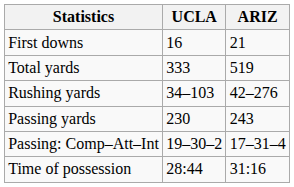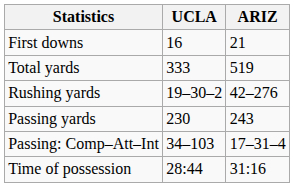(190, 93) 34–103 -> (194, 93) 19–30–2
(194, 144) 19–30–2 -> (190, 144) 34–103
